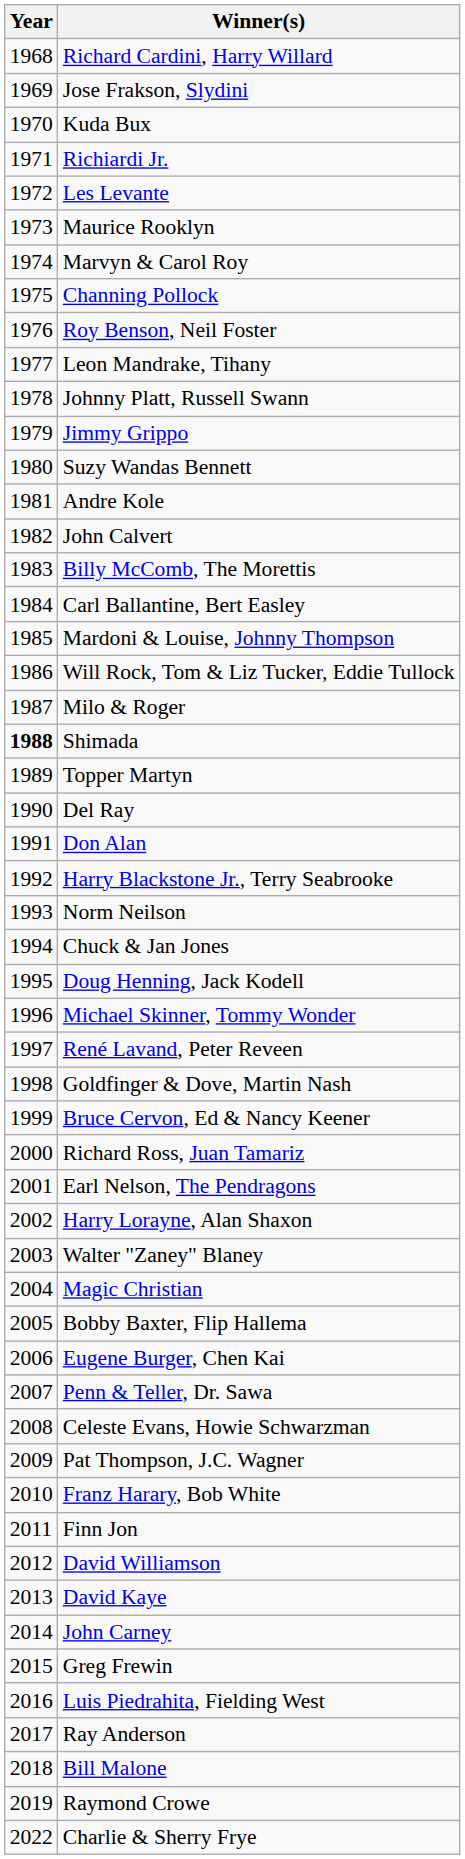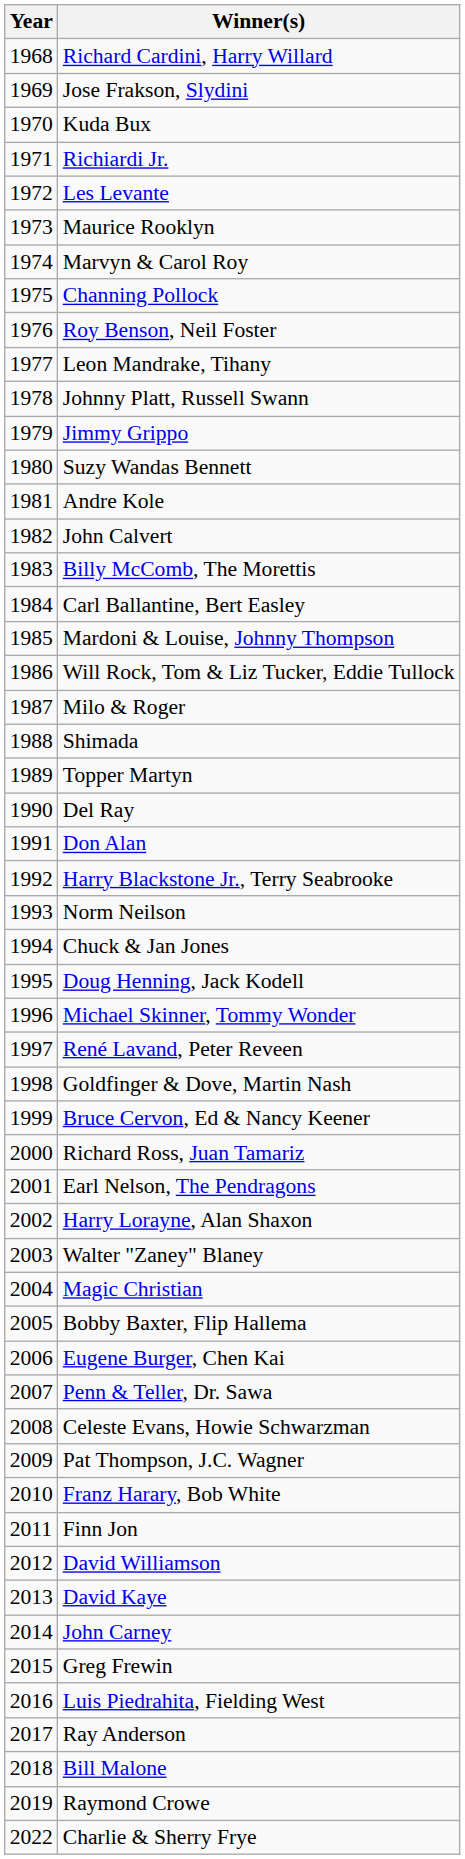(31, 741) bold -> (31, 741) normal
